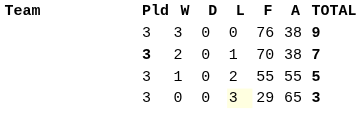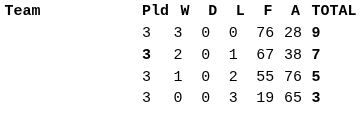(293, 33) 38 -> (293, 33) 28
(265, 55) 70 -> (265, 55) 67
(293, 76) 55 -> (293, 76) 76
(233, 98) lightyellow background -> (233, 98) no background
(265, 98) 29 -> (265, 98) 19
